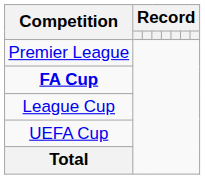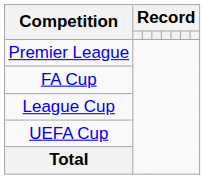(69, 79) bold -> (69, 79) normal
